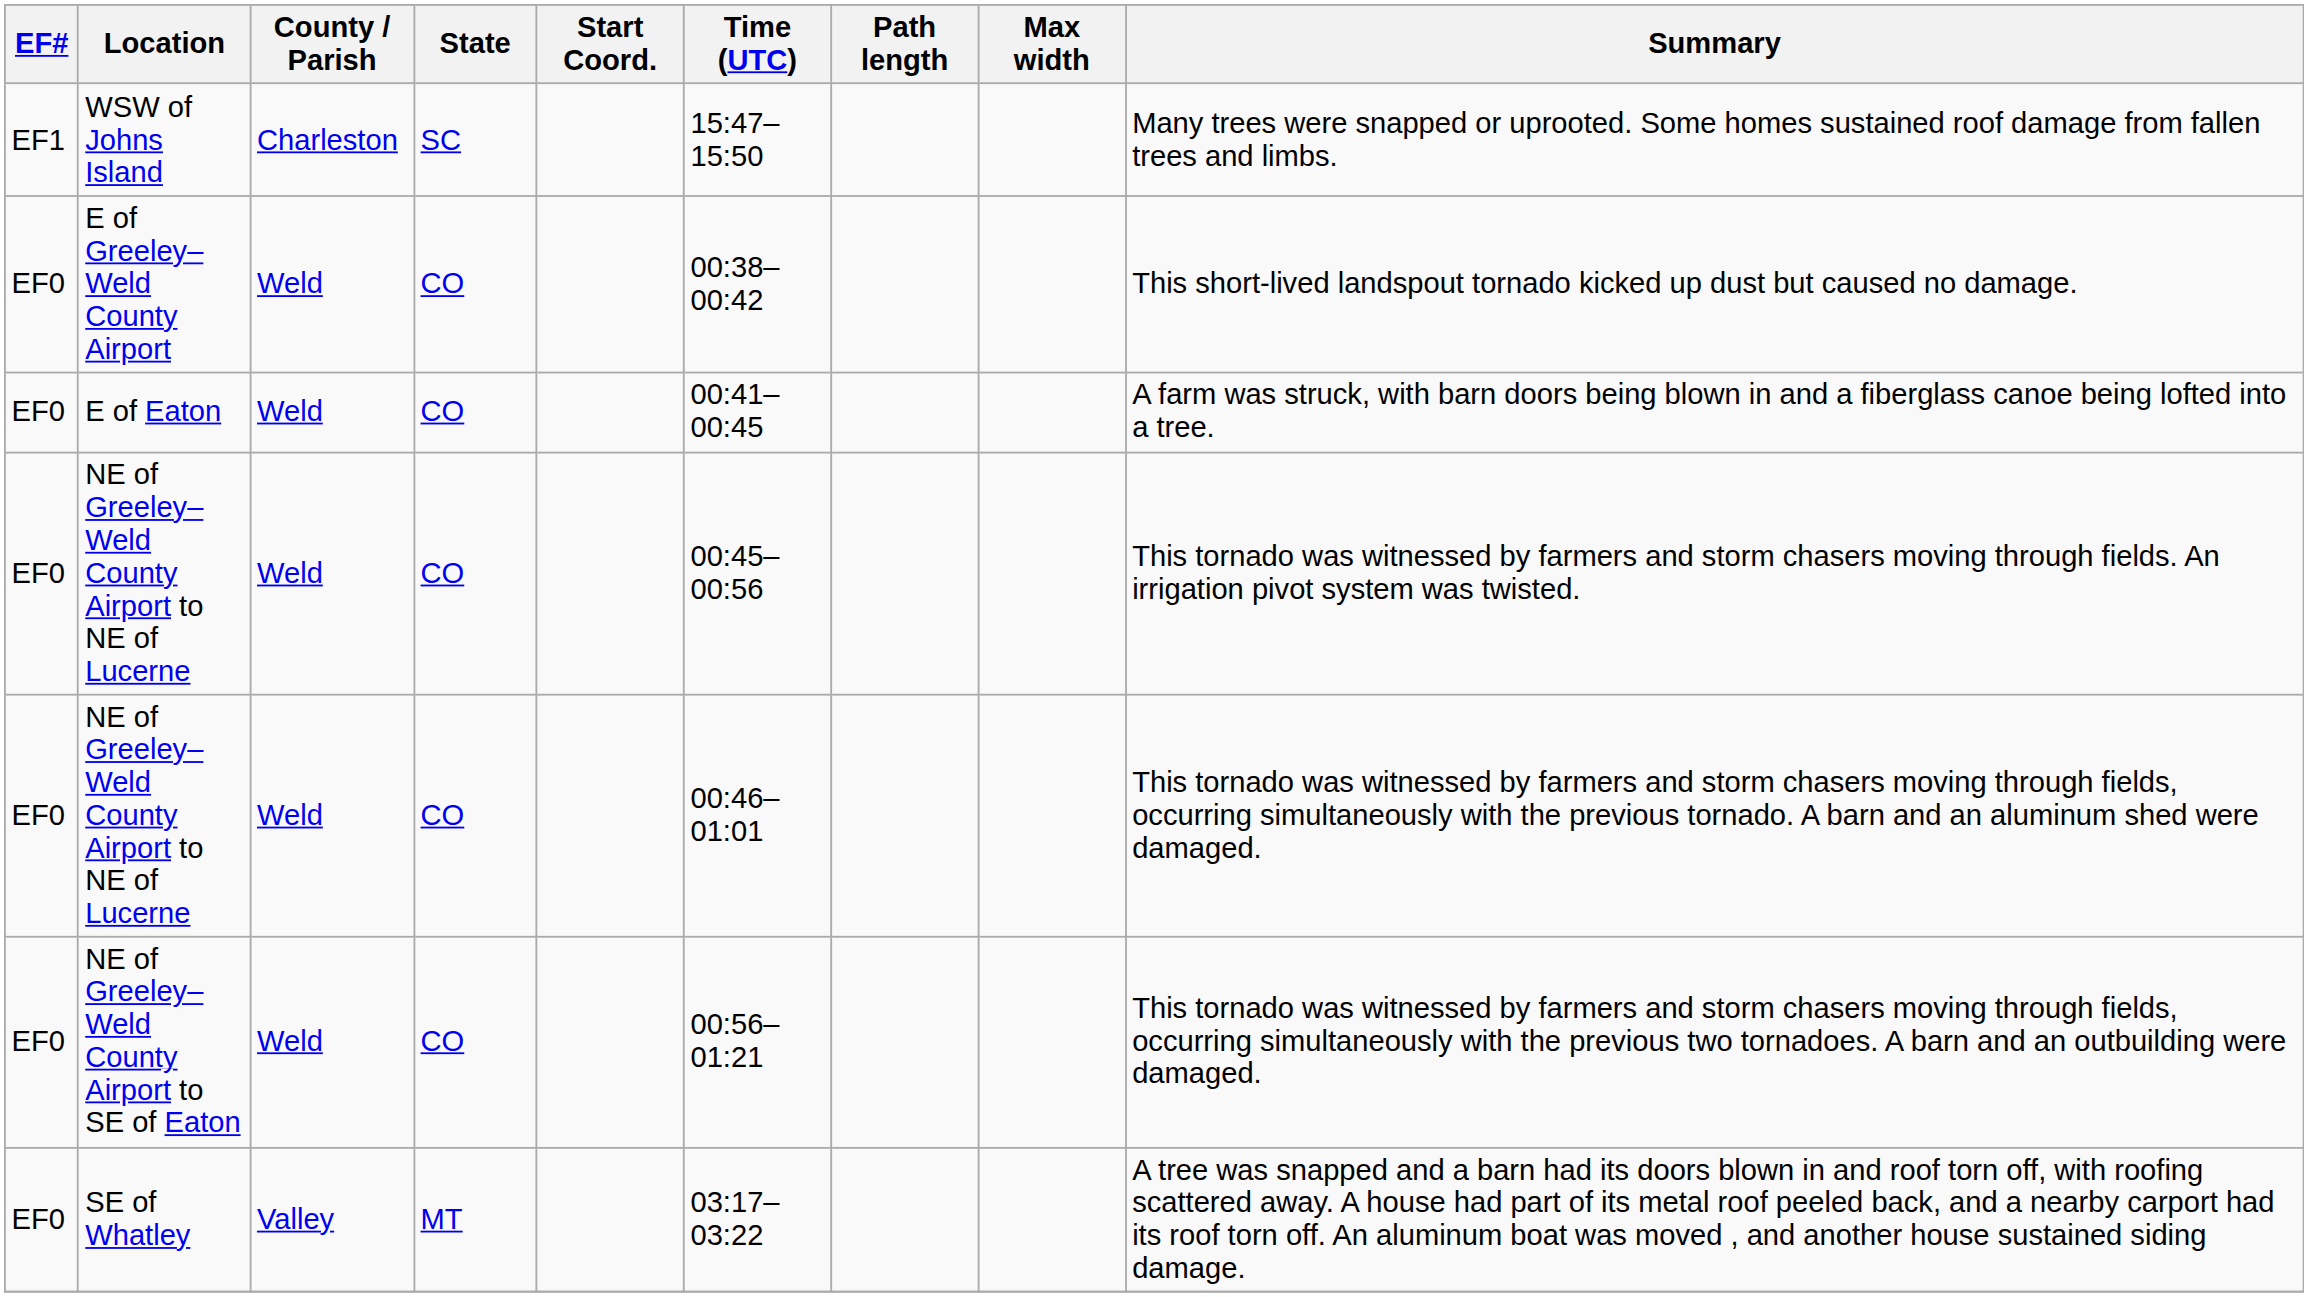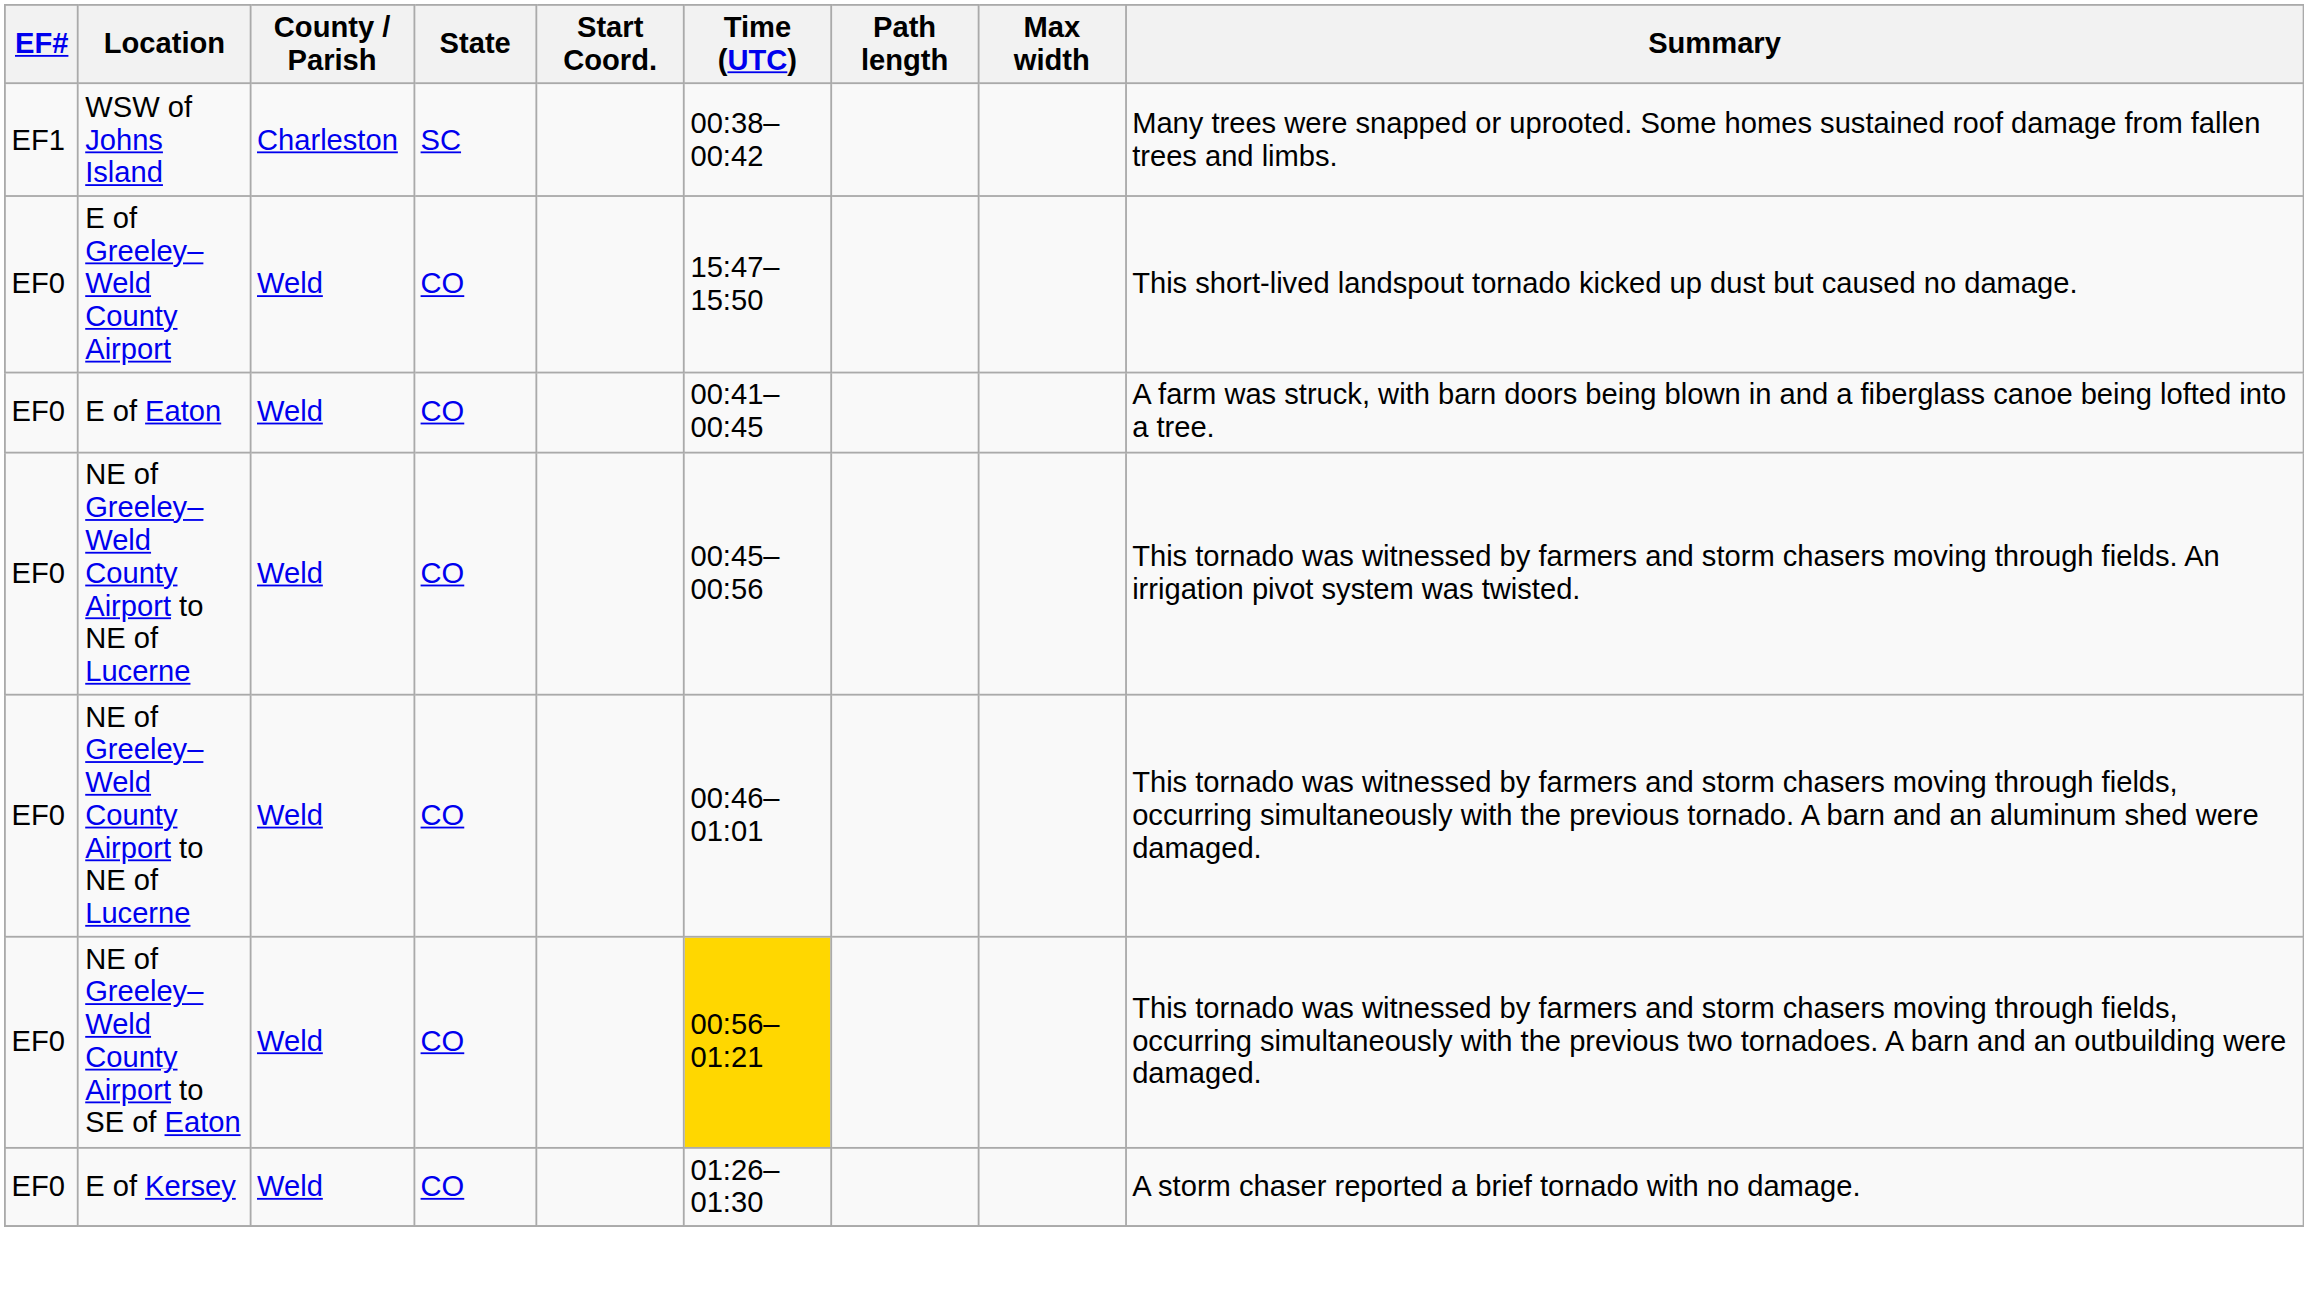(735, 139) 15:47–15:50 -> (735, 139) 00:38–00:42
(735, 283) 00:38–00:42 -> (735, 283) 15:47–15:50
(735, 1041) no background -> (735, 1041) gold background
+ row: (160, 1186)
- row: (138, 1219)
